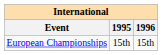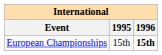(145, 43) normal -> (145, 43) bold
